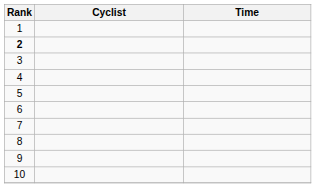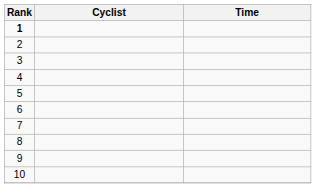(19, 28) normal -> (19, 28) bold
(19, 45) bold -> (19, 45) normal
